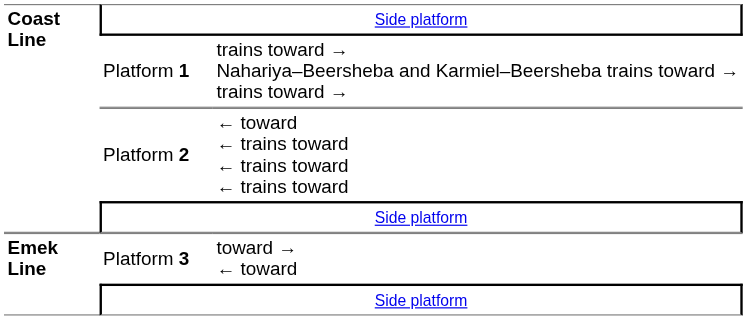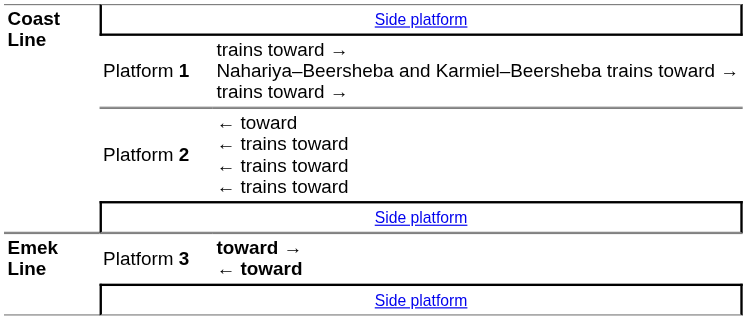(257, 258) normal -> (259, 258) bold
